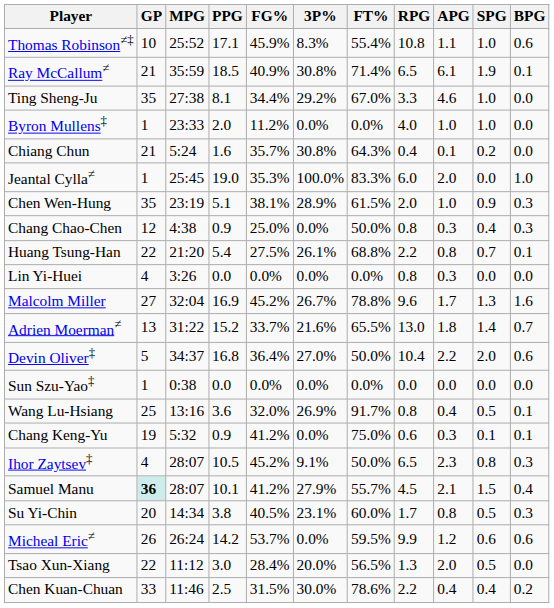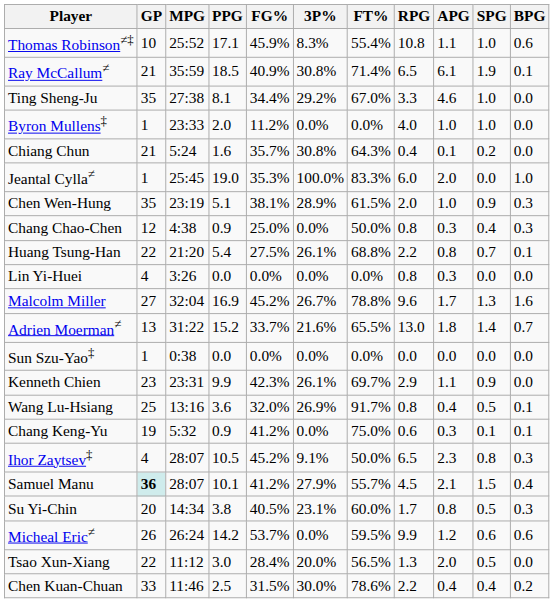- row: (52, 356)
+ row: (54, 382)
